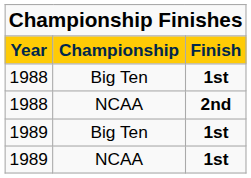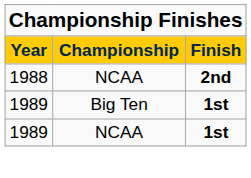- row: (29, 77)
